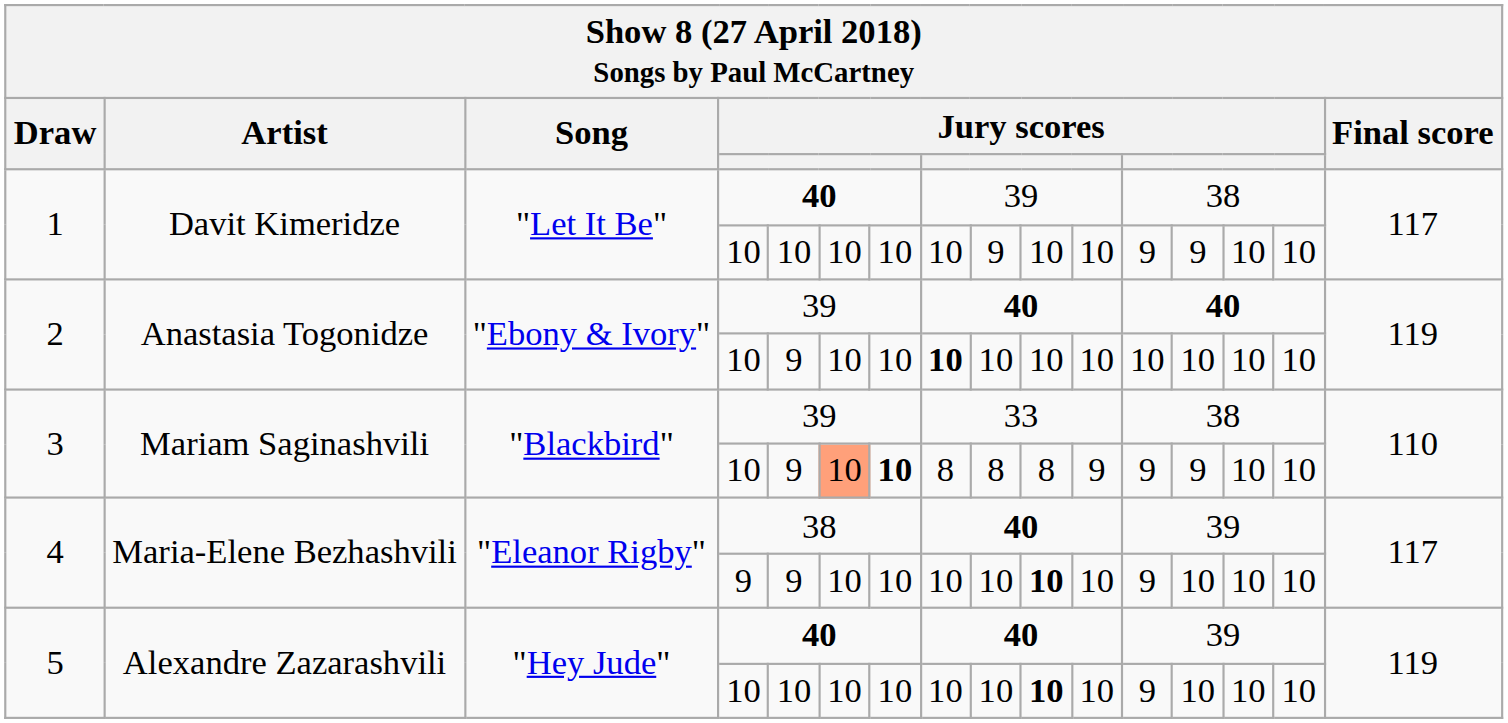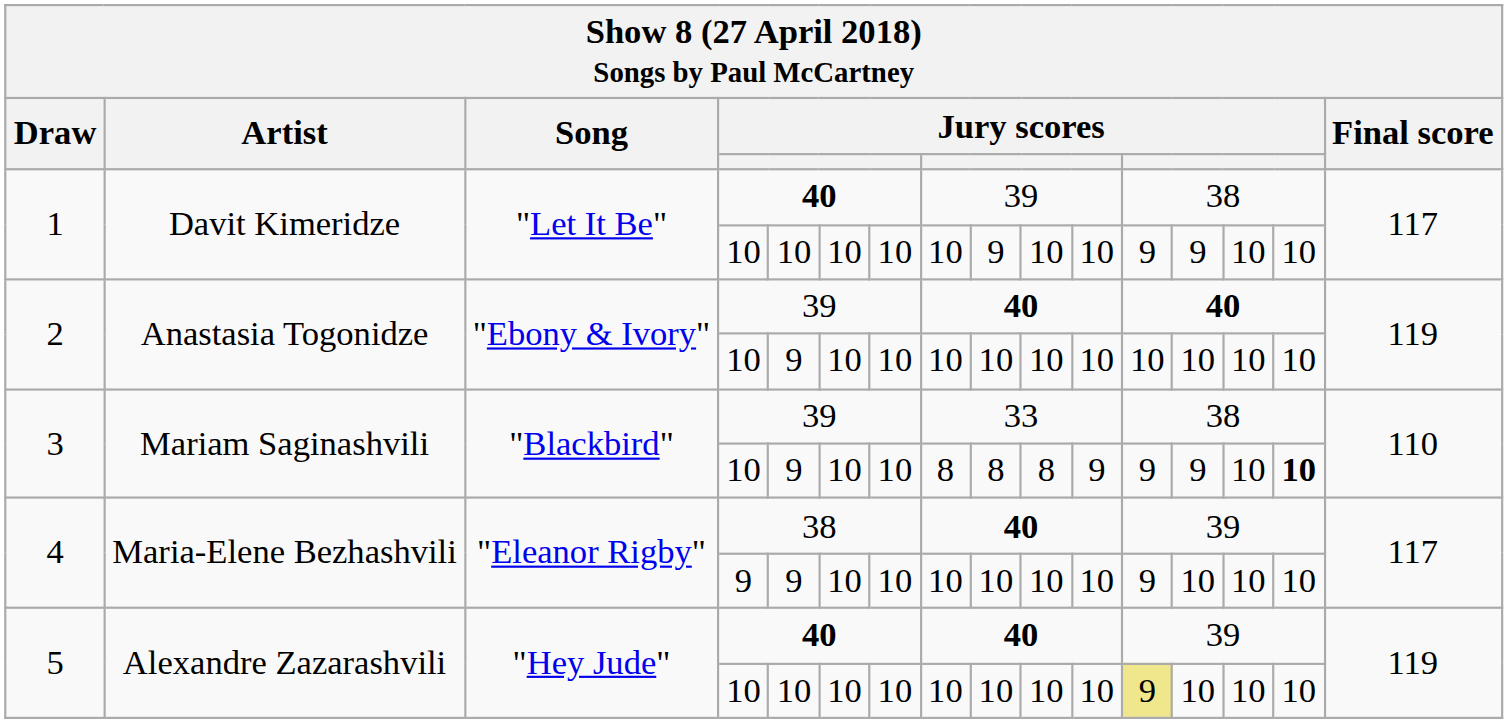(945, 360) bold -> (945, 360) normal
(844, 470) lightsalmon background -> (844, 470) no background
(895, 470) bold -> (895, 470) normal
(1299, 470) normal -> (1299, 470) bold
(1046, 580) bold -> (1046, 580) normal
(1046, 689) bold -> (1046, 689) normal
(1147, 689) no background -> (1147, 689) khaki background
